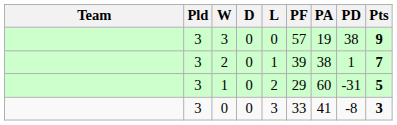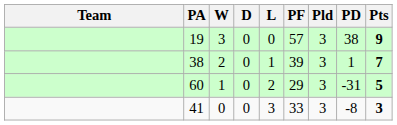columns swapped: (198, 16) <-> (324, 16)
